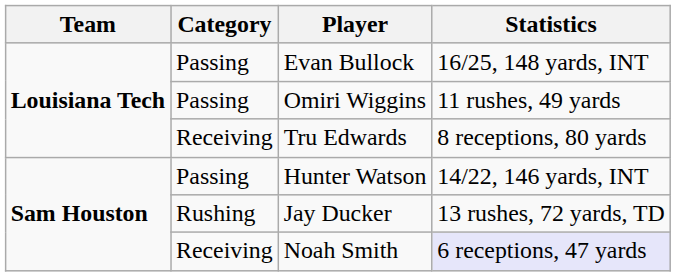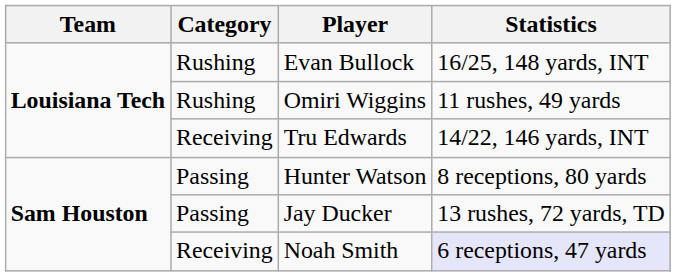(212, 62) Passing -> (216, 62) Rushing
(212, 99) Passing -> (216, 99) Rushing
(542, 137) 8 receptions, 80 yards -> (543, 137) 14/22, 146 yards, INT
(543, 175) 14/22, 146 yards, INT -> (542, 175) 8 receptions, 80 yards
(216, 213) Rushing -> (212, 213) Passing
